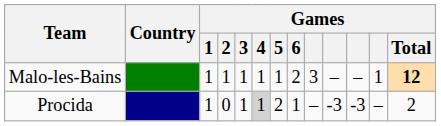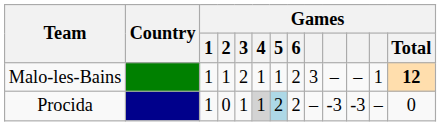(244, 76) 1 -> (244, 76) 2
(279, 105) no background -> (279, 105) lightblue background
(296, 105) 1 -> (296, 105) 2
(411, 105) 2 -> (411, 105) 0
